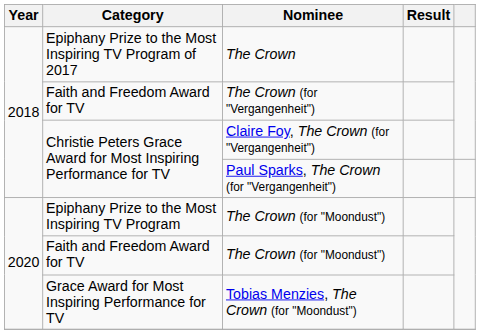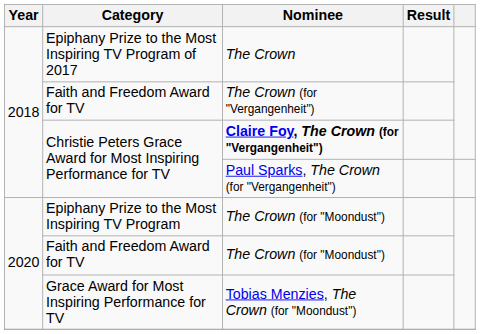(308, 139) normal -> (312, 139) bold
